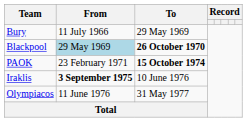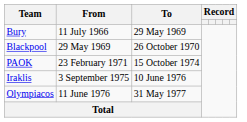(84, 47) lightblue background -> (84, 47) no background
(171, 47) bold -> (167, 47) normal
(171, 63) bold -> (167, 63) normal
(95, 78) bold -> (94, 78) normal
